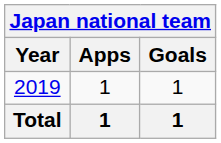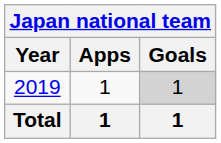(178, 87) no background -> (178, 87) lightgrey background
